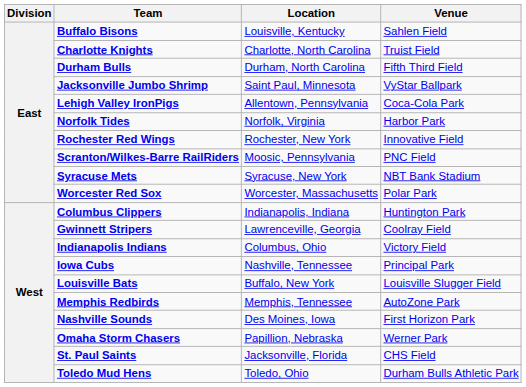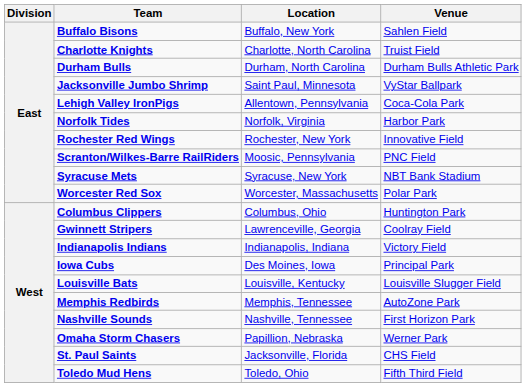(295, 31) Louisville, Kentucky -> (289, 31) Buffalo, New York
(423, 67) Fifth Third Field -> (451, 67) Durham Bulls Athletic Park
(297, 211) Indianapolis, Indiana -> (285, 211) Columbus, Ohio
(285, 247) Columbus, Ohio -> (297, 247) Indianapolis, Indiana
(298, 265) Nashville, Tennessee -> (290, 265) Des Moines, Iowa
(289, 283) Buffalo, New York -> (295, 283) Louisville, Kentucky
(290, 319) Des Moines, Iowa -> (298, 319) Nashville, Tennessee
(451, 373) Durham Bulls Athletic Park -> (423, 373) Fifth Third Field
